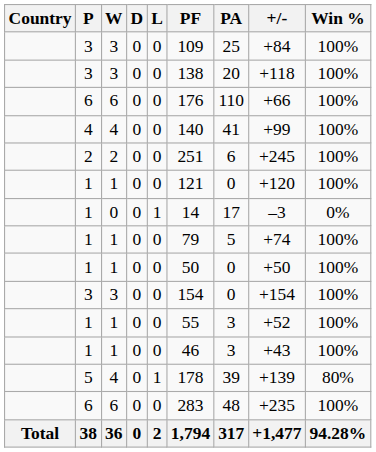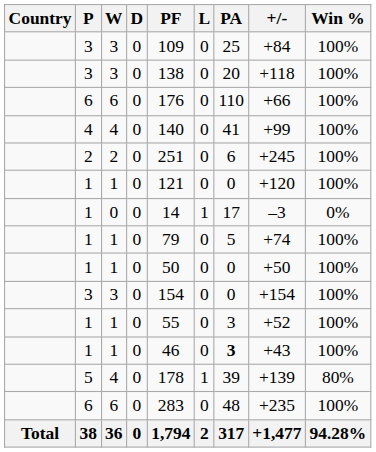columns swapped: (157, 18) <-> (190, 18)
(231, 350) normal -> (231, 350) bold
